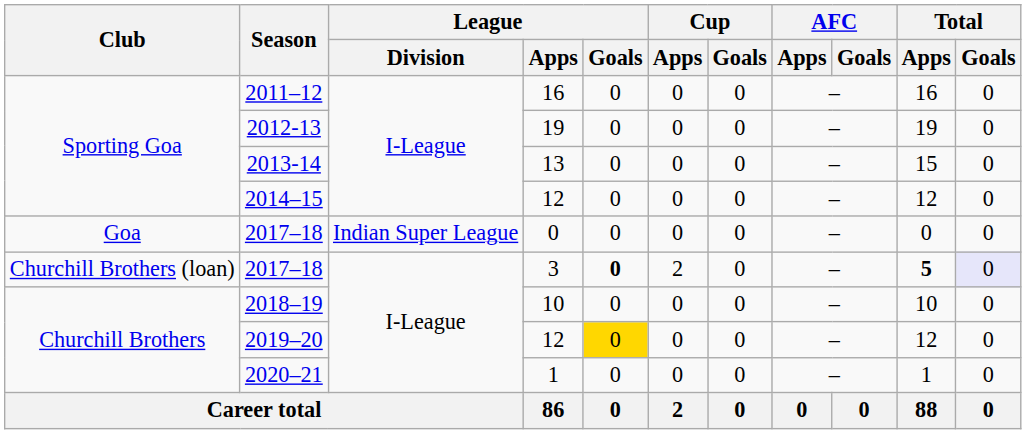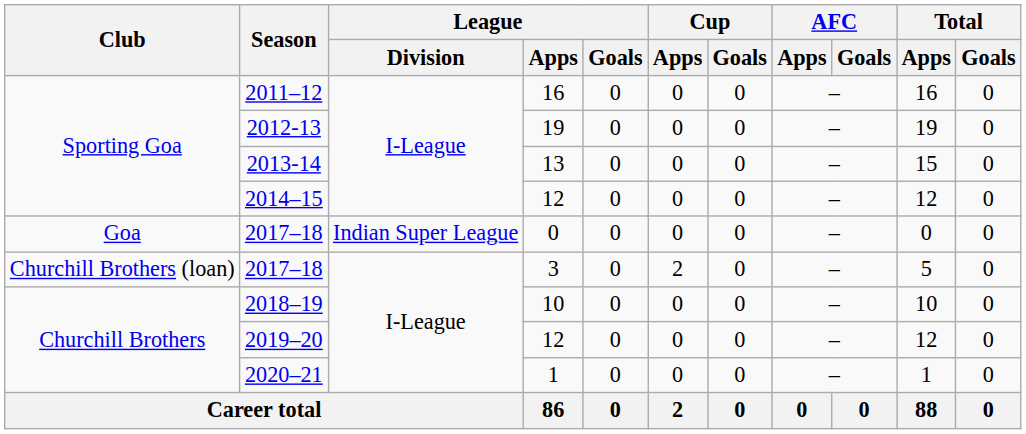(615, 269) bold -> (615, 269) normal
(926, 269) bold -> (926, 269) normal
(988, 269) lavender background -> (988, 269) no background
(615, 339) gold background -> (615, 339) no background
